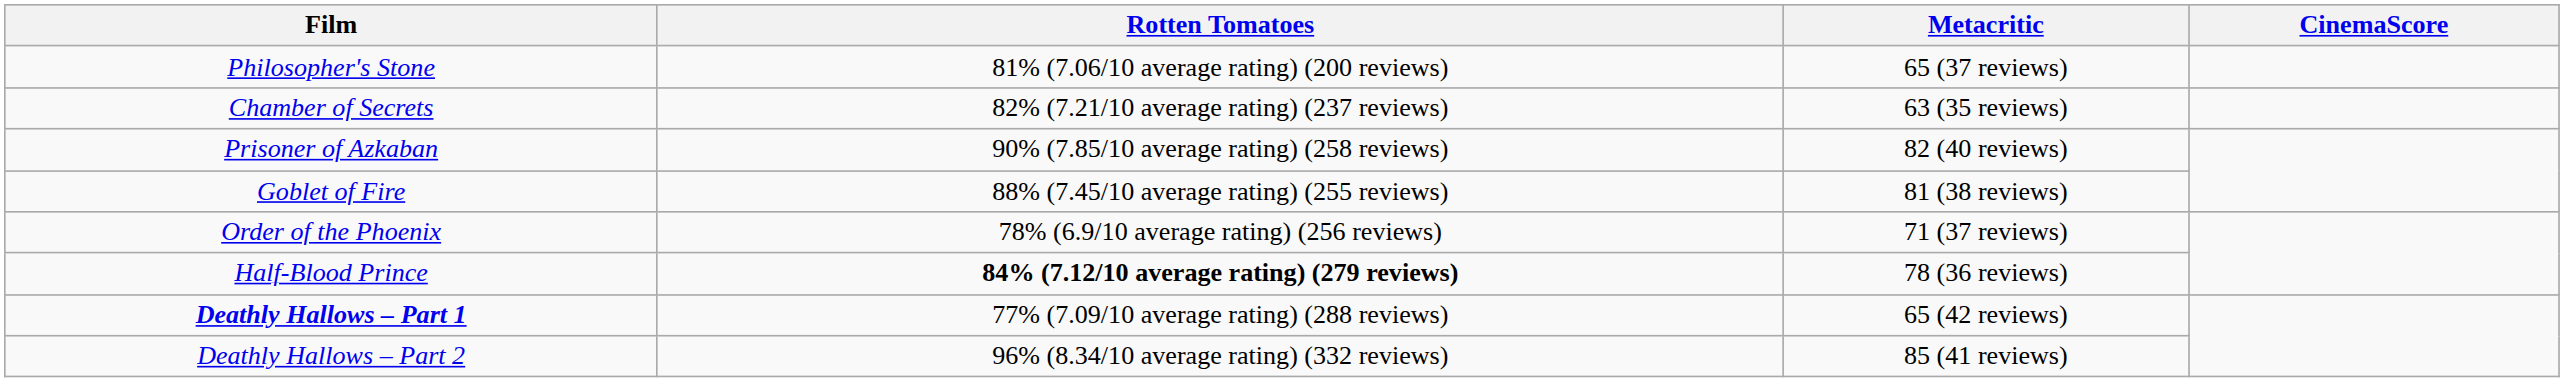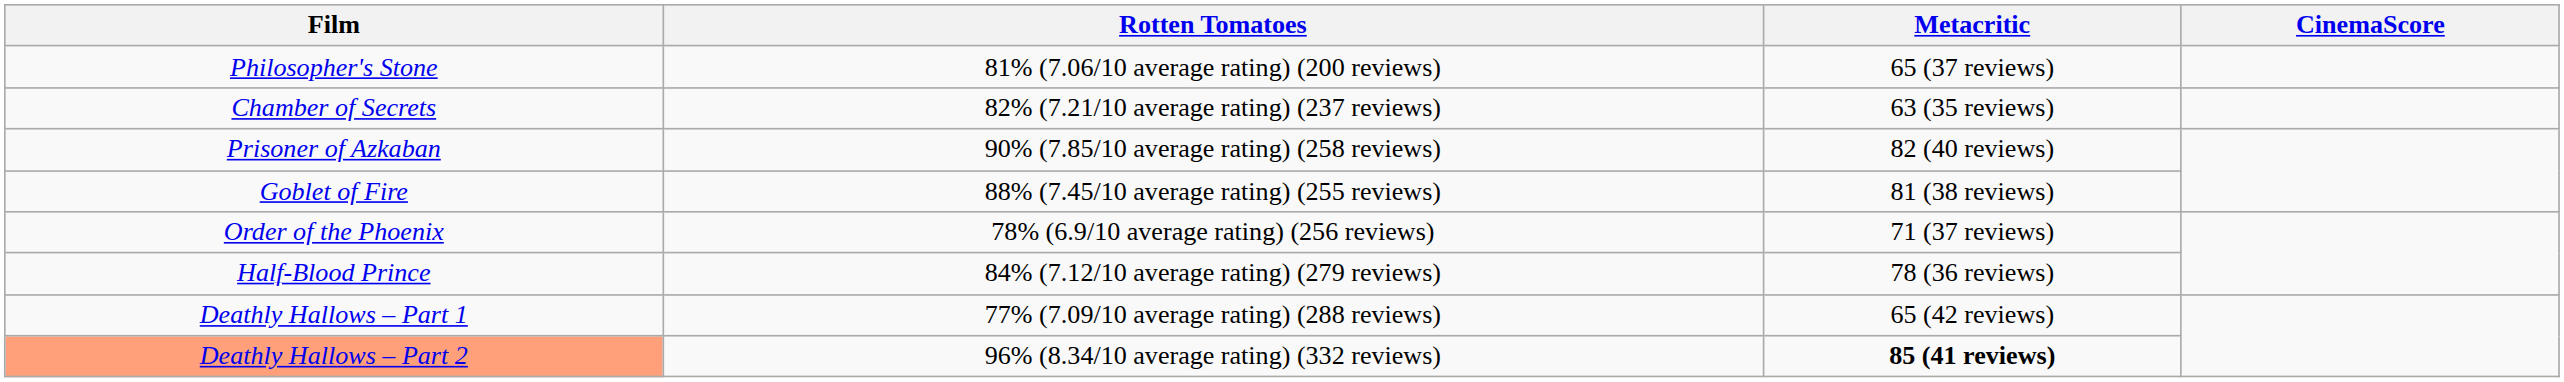(1220, 273) bold -> (1213, 273) normal
(331, 314) bold -> (334, 314) normal
(331, 356) no background -> (334, 356) lightsalmon background
(1986, 356) normal -> (1972, 356) bold
